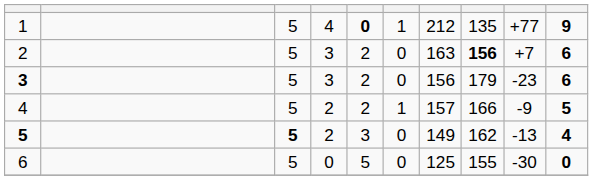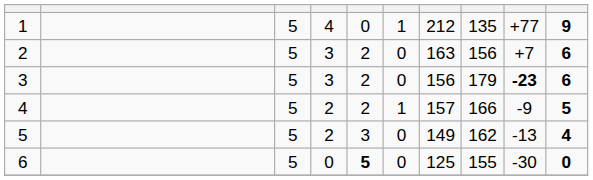(365, 26) bold -> (365, 26) normal
(483, 54) bold -> (483, 54) normal
(23, 81) bold -> (23, 81) normal
(524, 81) normal -> (524, 81) bold
(23, 135) bold -> (23, 135) normal
(293, 135) bold -> (293, 135) normal
(365, 162) normal -> (365, 162) bold
